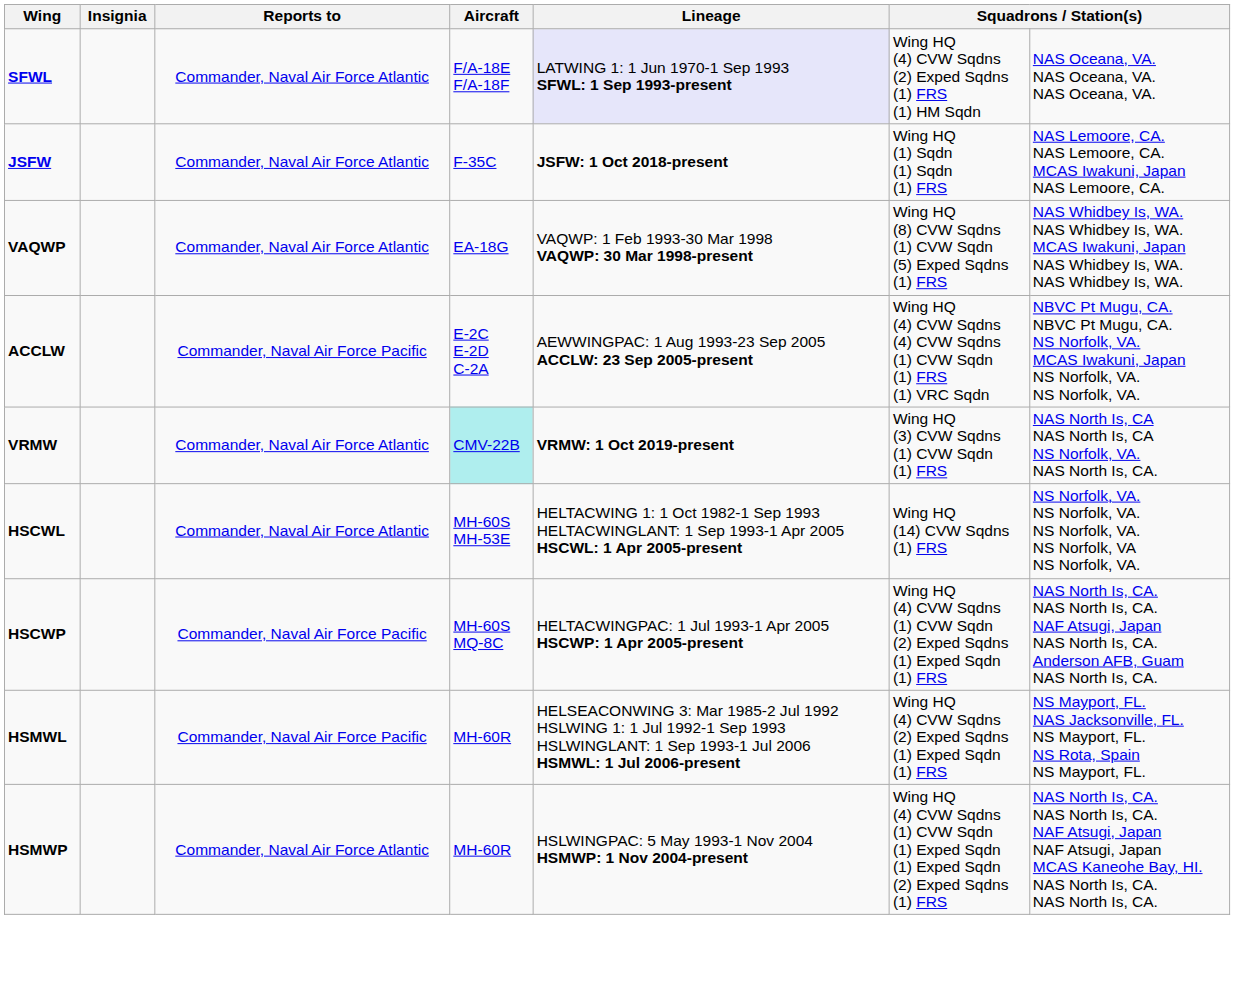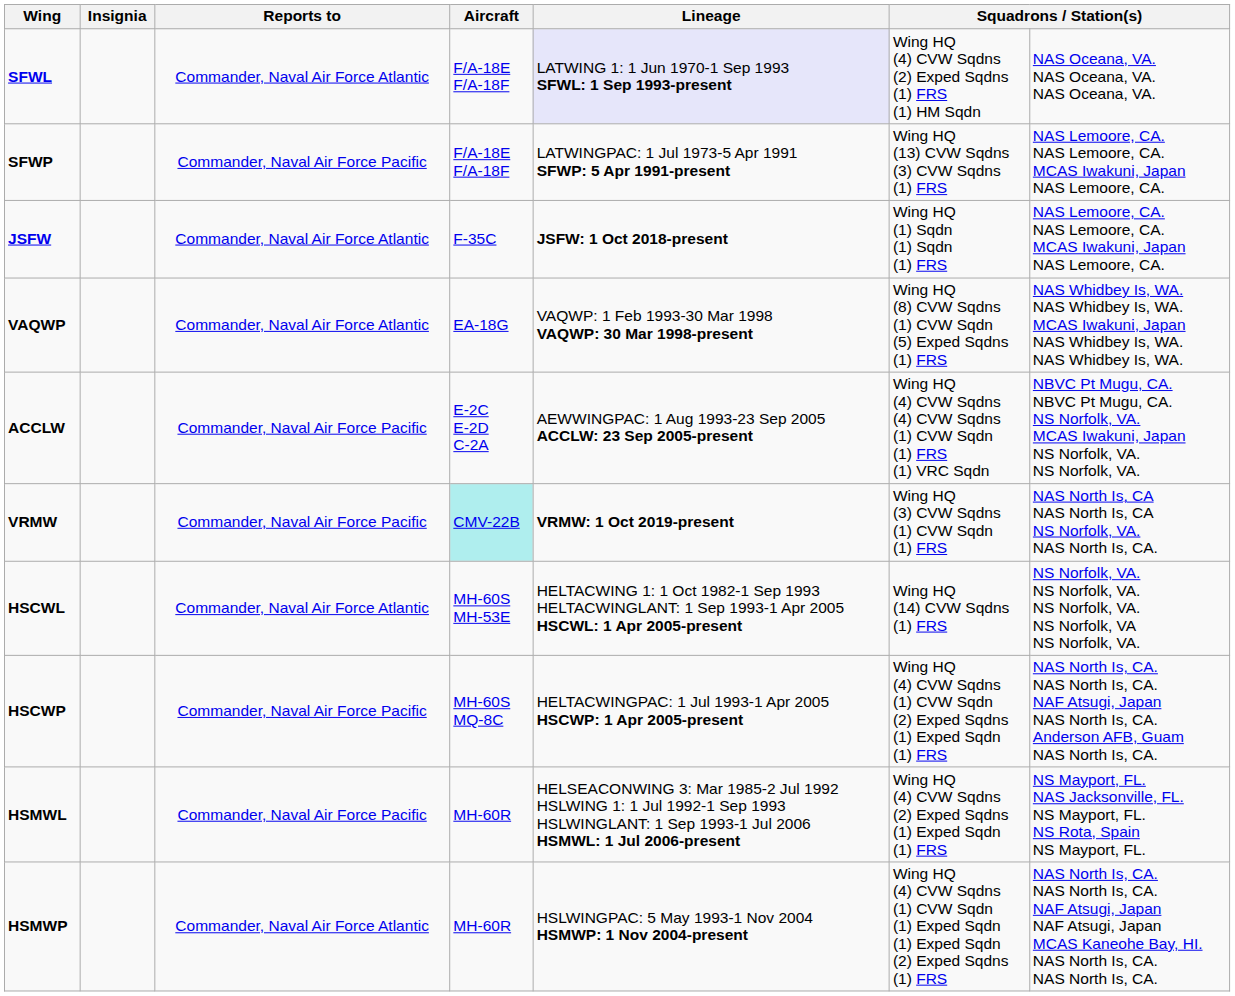+ row: (30, 162)
(302, 445) Commander, Naval Air Force Atlantic -> (302, 522) Commander, Naval Air Force Pacific
